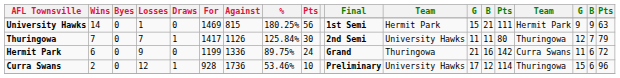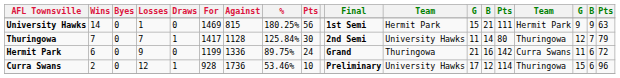(235, 39) 1126 -> (235, 39) 1128
(488, 39) 11 -> (488, 39) 14
